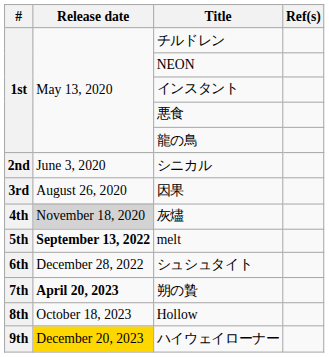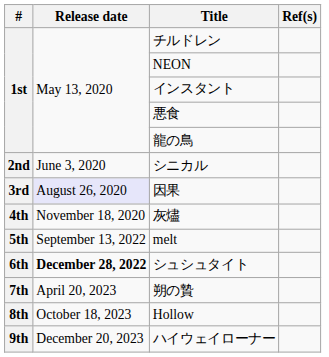(82, 190) no background -> (82, 190) lavender background
(91, 216) lightgrey background -> (91, 216) no background
(93, 240) bold -> (91, 240) normal
(90, 264) normal -> (91, 264) bold
(77, 290) bold -> (76, 290) normal
(90, 338) gold background -> (90, 338) no background
